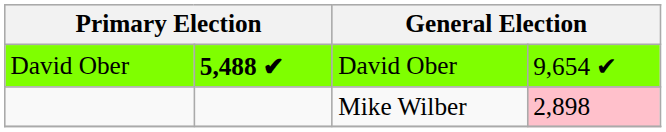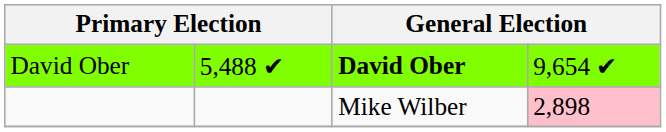(242, 66) bold -> (242, 66) normal
(398, 65) normal -> (402, 65) bold
